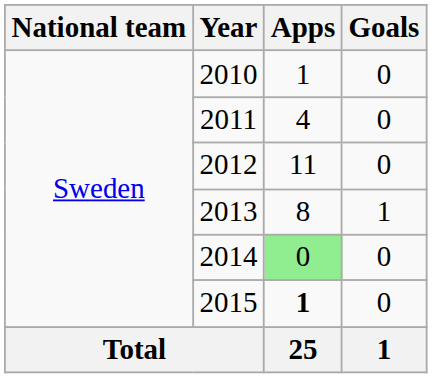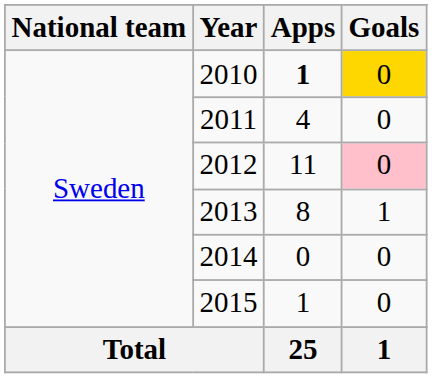(303, 73) normal -> (303, 73) bold
(384, 73) no background -> (384, 73) gold background
(384, 165) no background -> (384, 165) pink background
(303, 257) lightgreen background -> (303, 257) no background
(303, 303) bold -> (303, 303) normal
